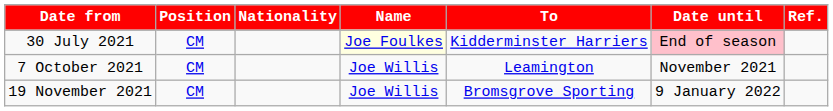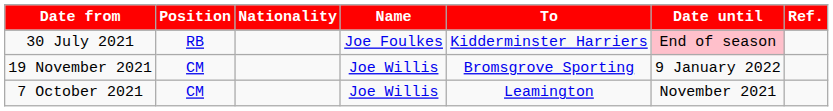(195, 42) CM -> (195, 42) RB
(394, 42) lightyellow background -> (394, 42) no background
rows swapped: (80, 67) <-> (80, 92)
